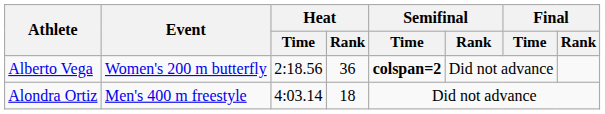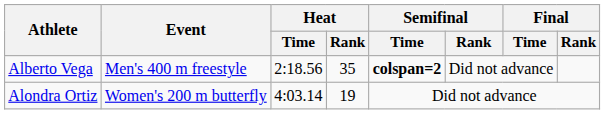(186, 69) Women's 200 m butterfly -> (176, 69) Men's 400 m freestyle
(348, 69) 36 -> (348, 69) 35
(176, 95) Men's 400 m freestyle -> (186, 95) Women's 200 m butterfly
(348, 95) 18 -> (348, 95) 19
